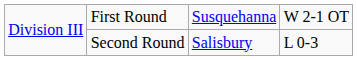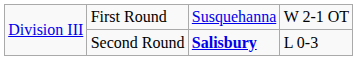(222, 42) normal -> (224, 42) bold
